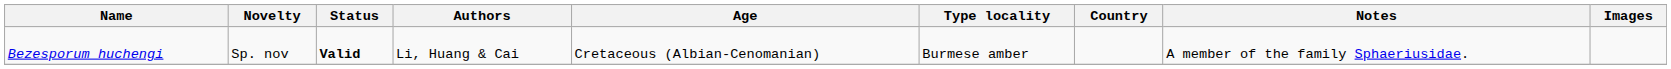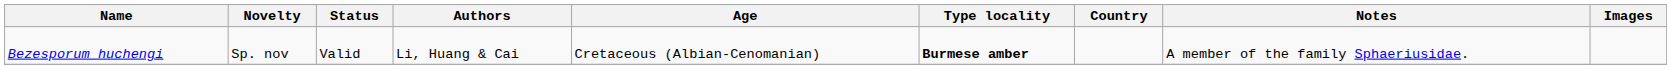(340, 54) bold -> (340, 54) normal
(976, 54) normal -> (976, 54) bold
